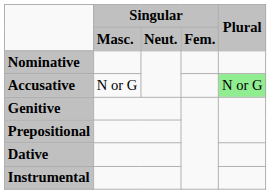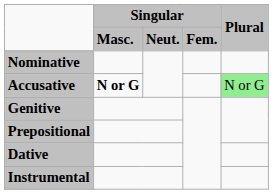(117, 85) normal -> (118, 85) bold
